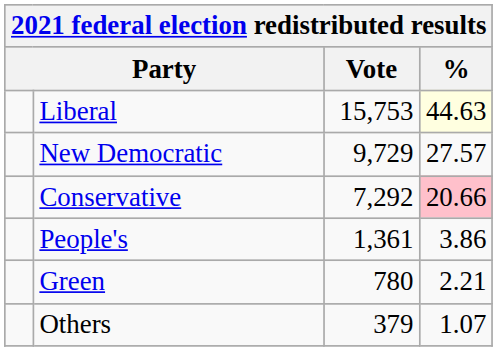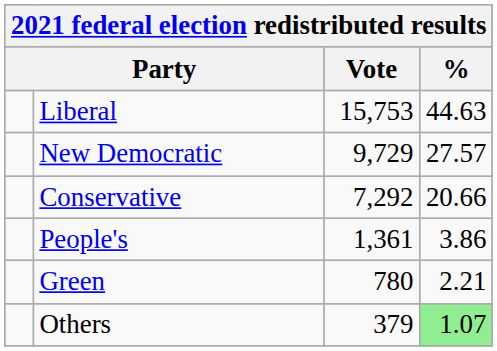(456, 111) lightyellow background -> (456, 111) no background
(456, 196) pink background -> (456, 196) no background
(463, 324) no background -> (463, 324) lightgreen background
